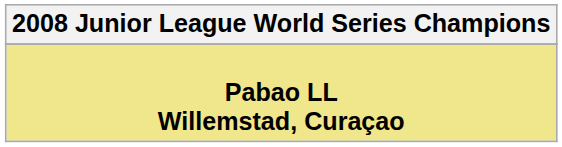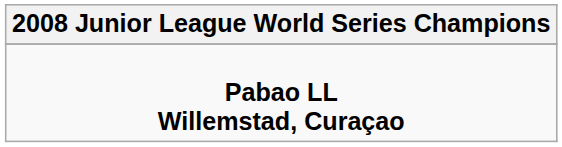(281, 106) khaki background -> (281, 106) no background
